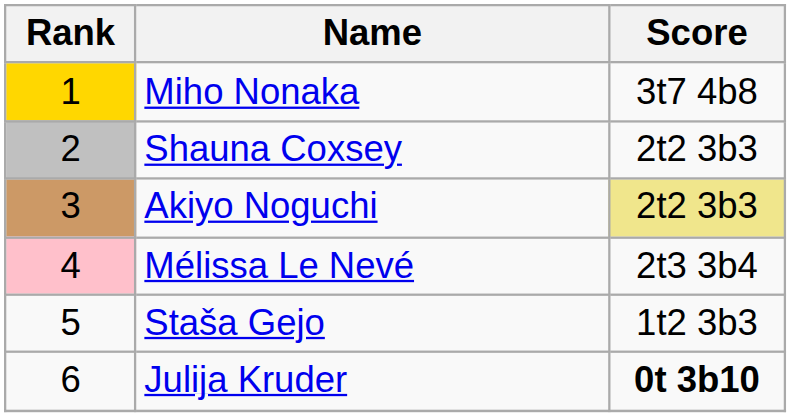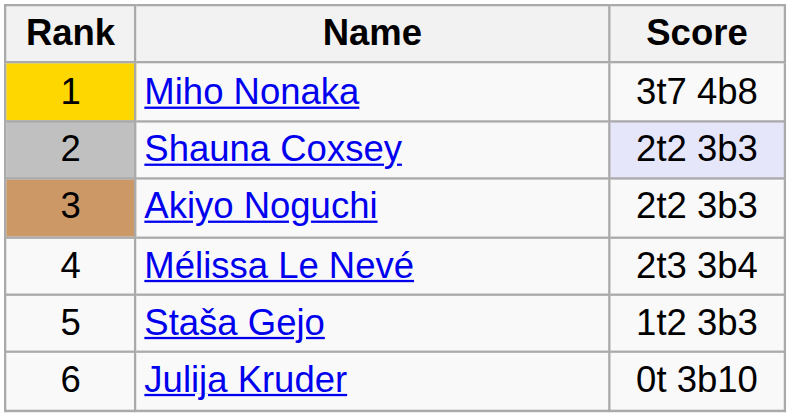(697, 149) no background -> (697, 149) lavender background
(697, 206) khaki background -> (697, 206) no background
(71, 264) pink background -> (71, 264) no background
(697, 380) bold -> (697, 380) normal
